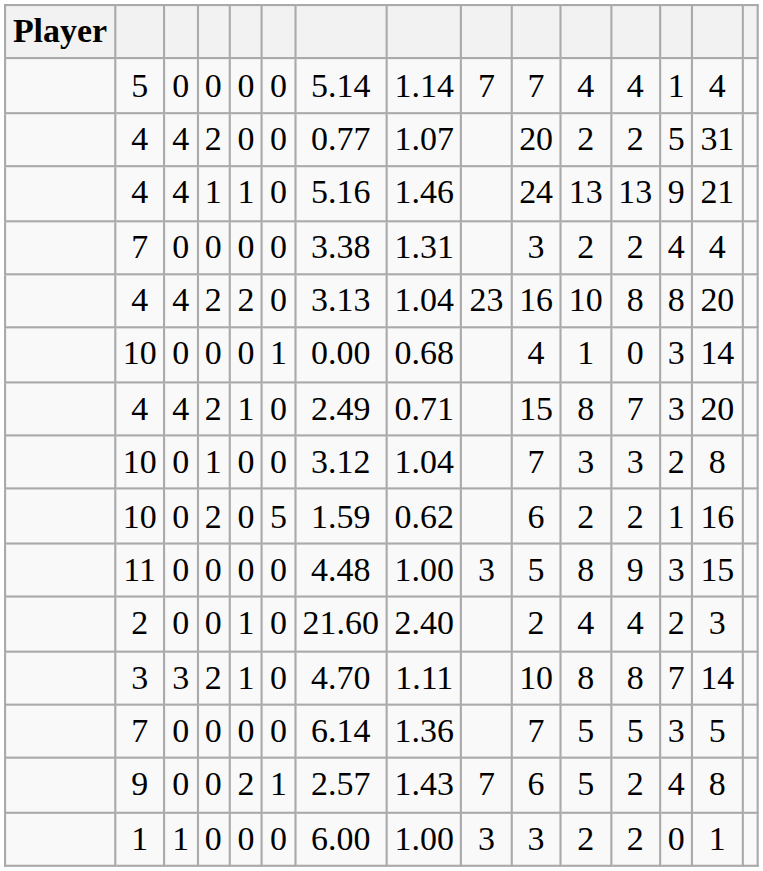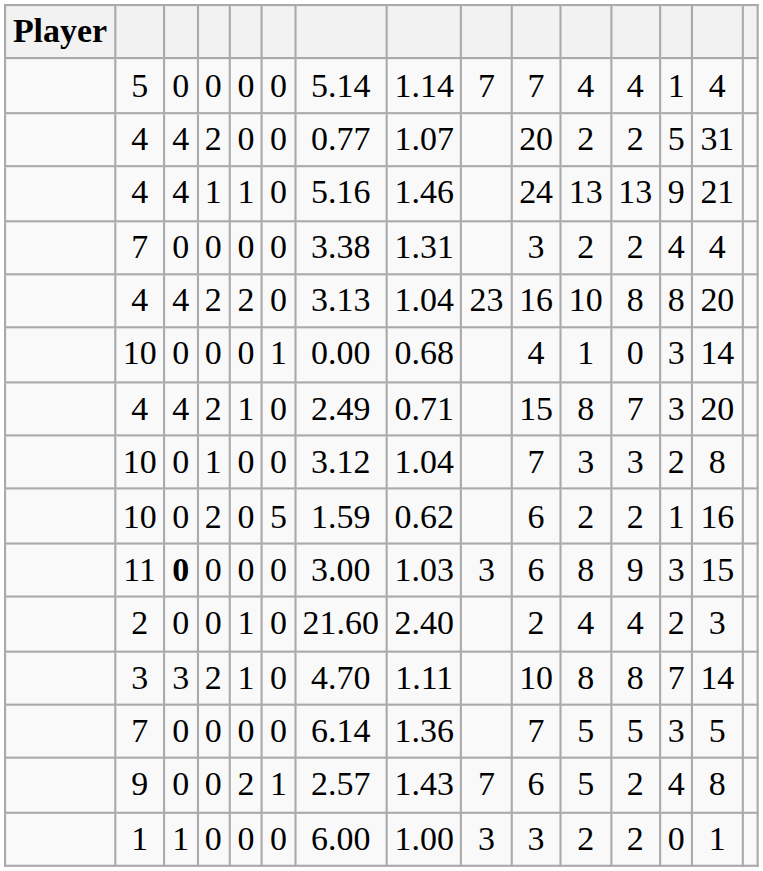(181, 569) normal -> (181, 569) bold
(341, 569) 4.48 -> (341, 569) 3.00
(424, 569) 1.00 -> (424, 569) 1.03
(536, 569) 5 -> (536, 569) 6
